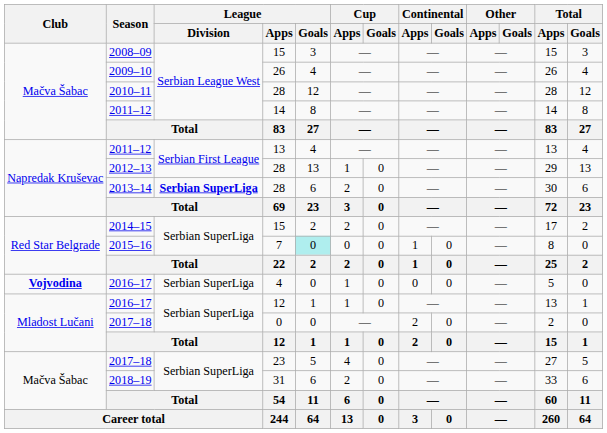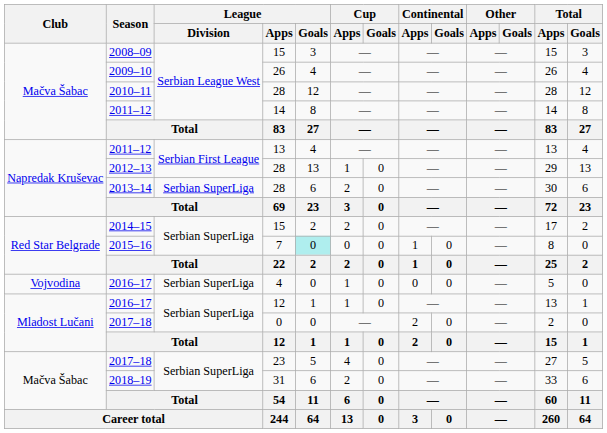(209, 187) bold -> (209, 187) normal
(55, 284) bold -> (55, 284) normal
